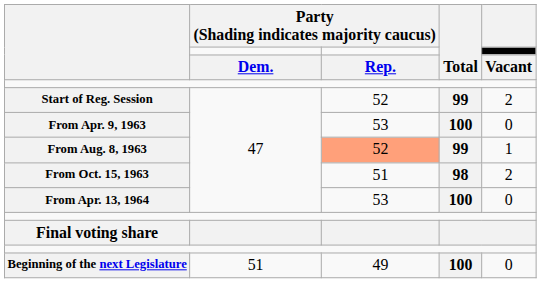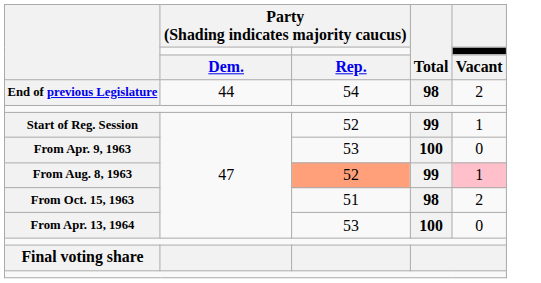+ row: (82, 92)
(509, 99) 2 -> (479, 124) 1
(509, 149) no background -> (479, 175) pink background
- row: (97, 265)
